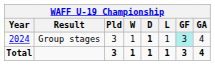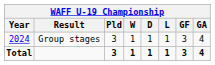(150, 39) bold -> (150, 39) normal
(184, 39) paleturquoise background -> (184, 39) no background
